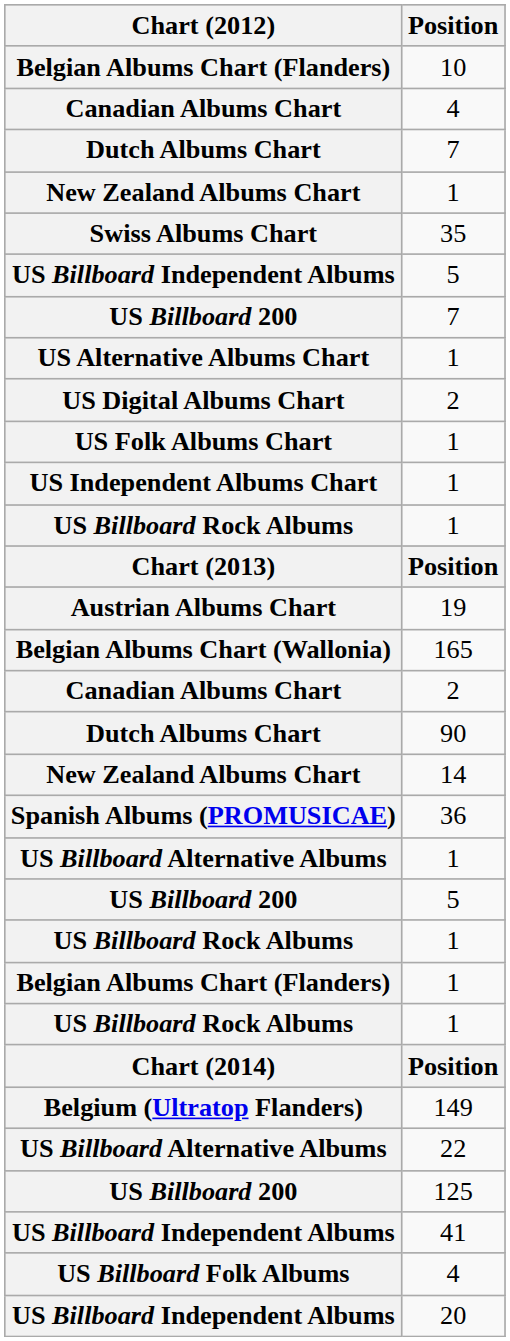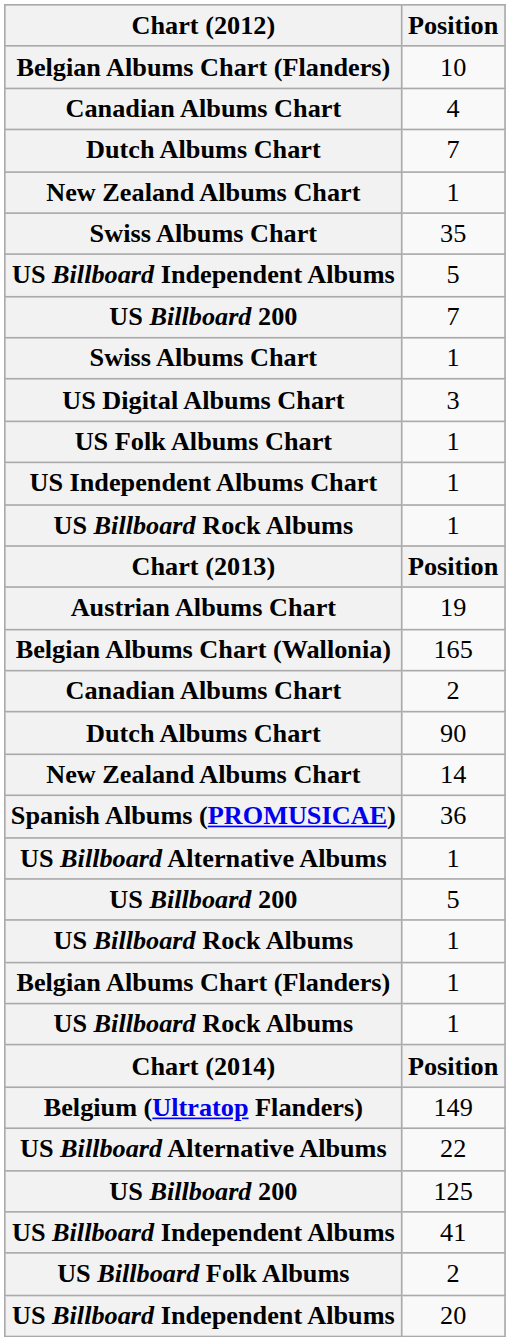(203, 358) US Alternative Albums Chart -> (203, 358) Swiss Albums Chart
(453, 399) 2 -> (453, 399) 3
(453, 1273) 4 -> (453, 1273) 2
